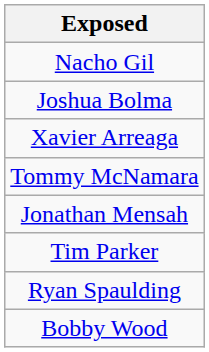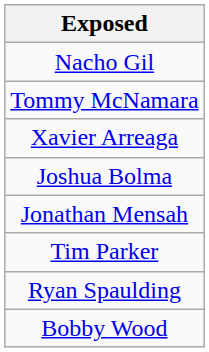(104, 99) Joshua Bolma -> (104, 99) Tommy McNamara
(104, 175) Tommy McNamara -> (104, 175) Joshua Bolma
